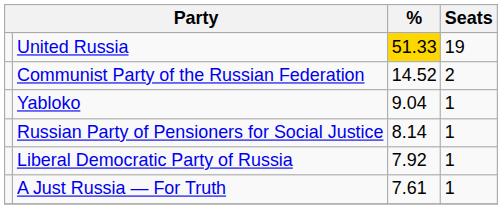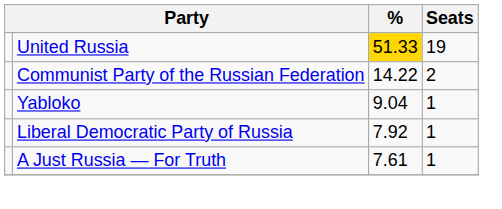(414, 75) 14.52 -> (395, 75) 14.22
- row: (200, 132)
